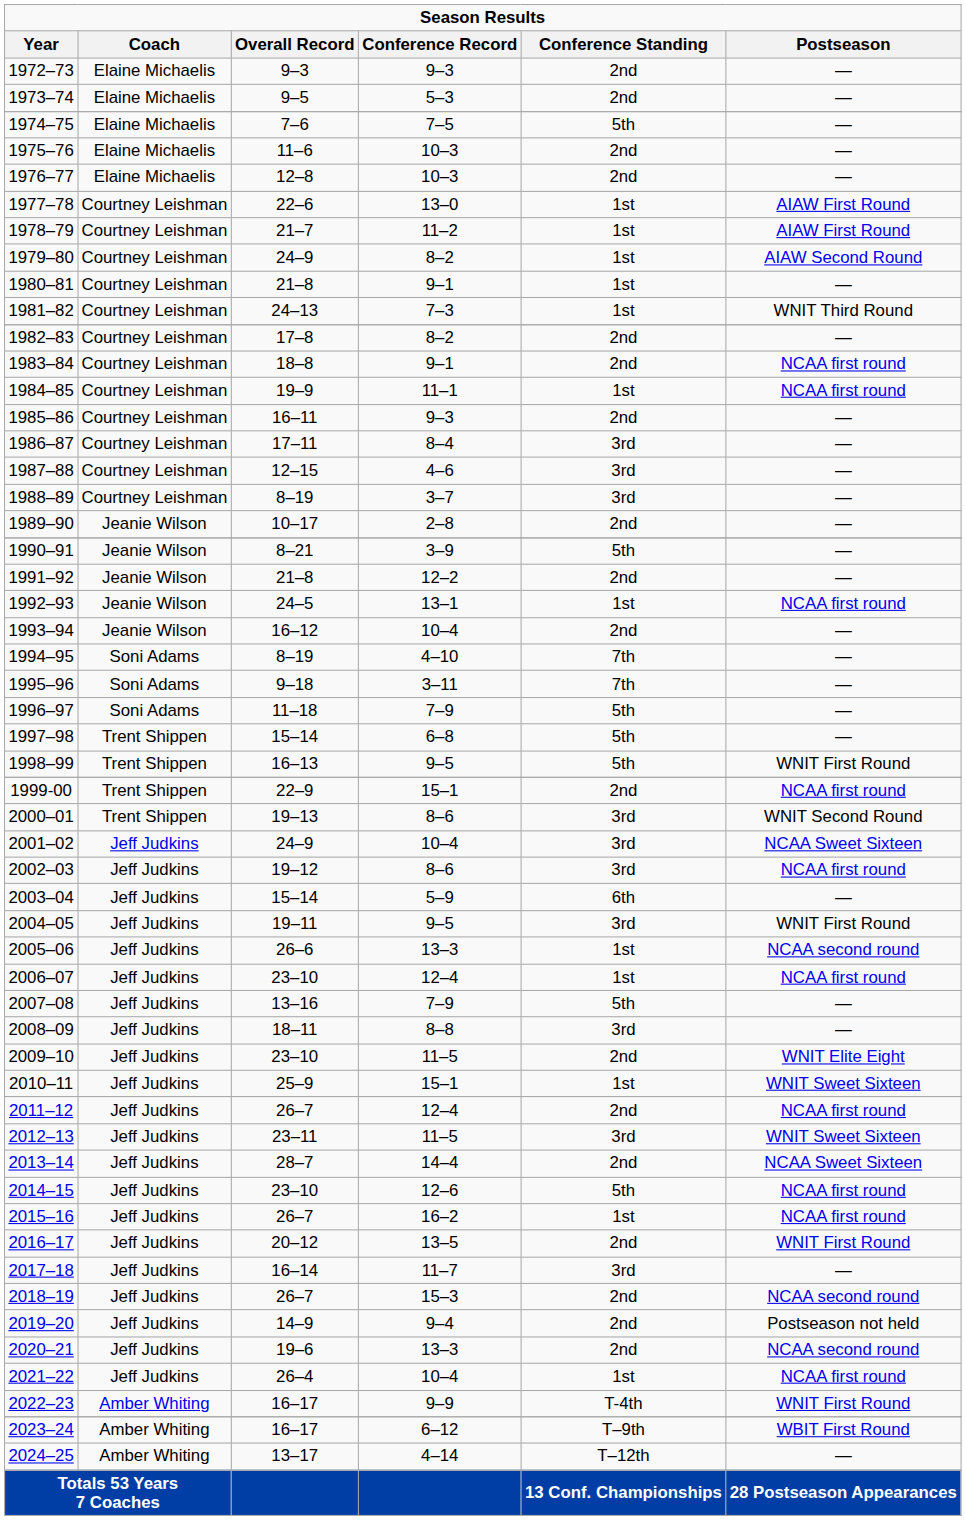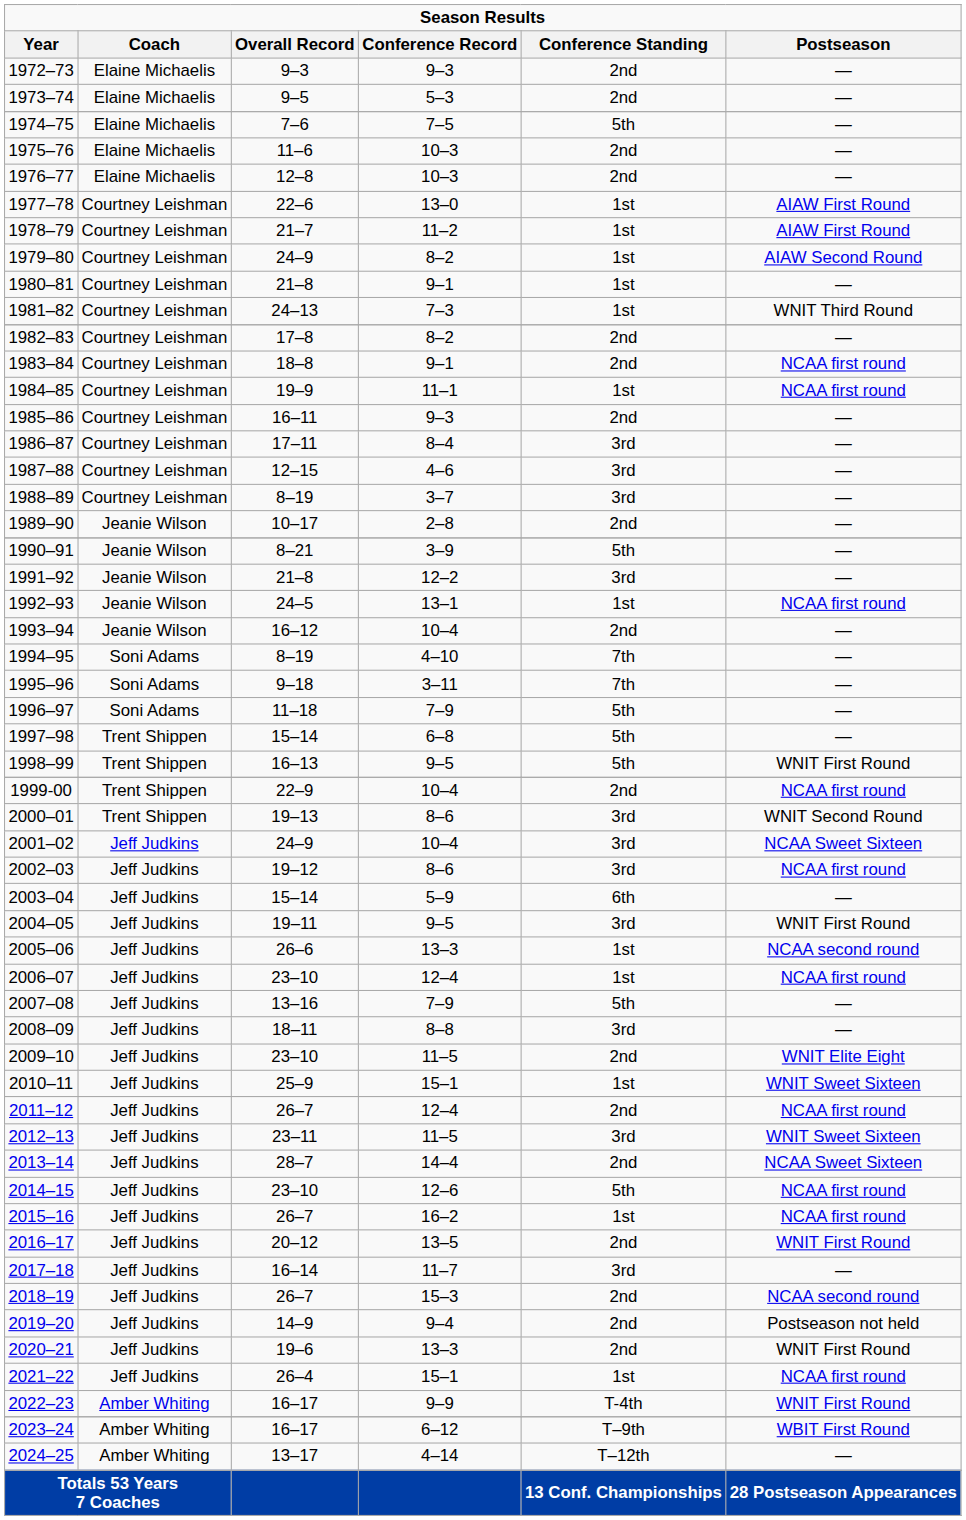(623, 577) 2nd -> (623, 577) 3rd
(440, 790) 15–1 -> (440, 790) 10–4
(843, 1350) NCAA second round -> (843, 1350) WNIT First Round
(440, 1376) 10–4 -> (440, 1376) 15–1
